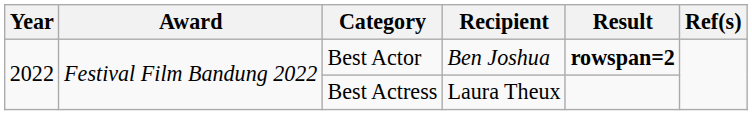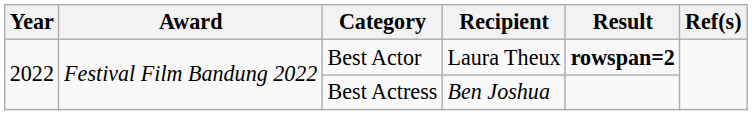(499, 57) Ben Joshua -> (504, 57) Laura Theux
(504, 92) Laura Theux -> (499, 92) Ben Joshua
